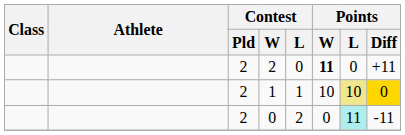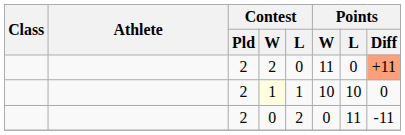(326, 67) bold -> (326, 67) normal
(384, 67) no background -> (384, 67) lightsalmon background
(272, 92) no background -> (272, 92) lightyellow background
(353, 92) khaki background -> (353, 92) no background
(384, 92) gold background -> (384, 92) no background
(353, 117) paleturquoise background -> (353, 117) no background
